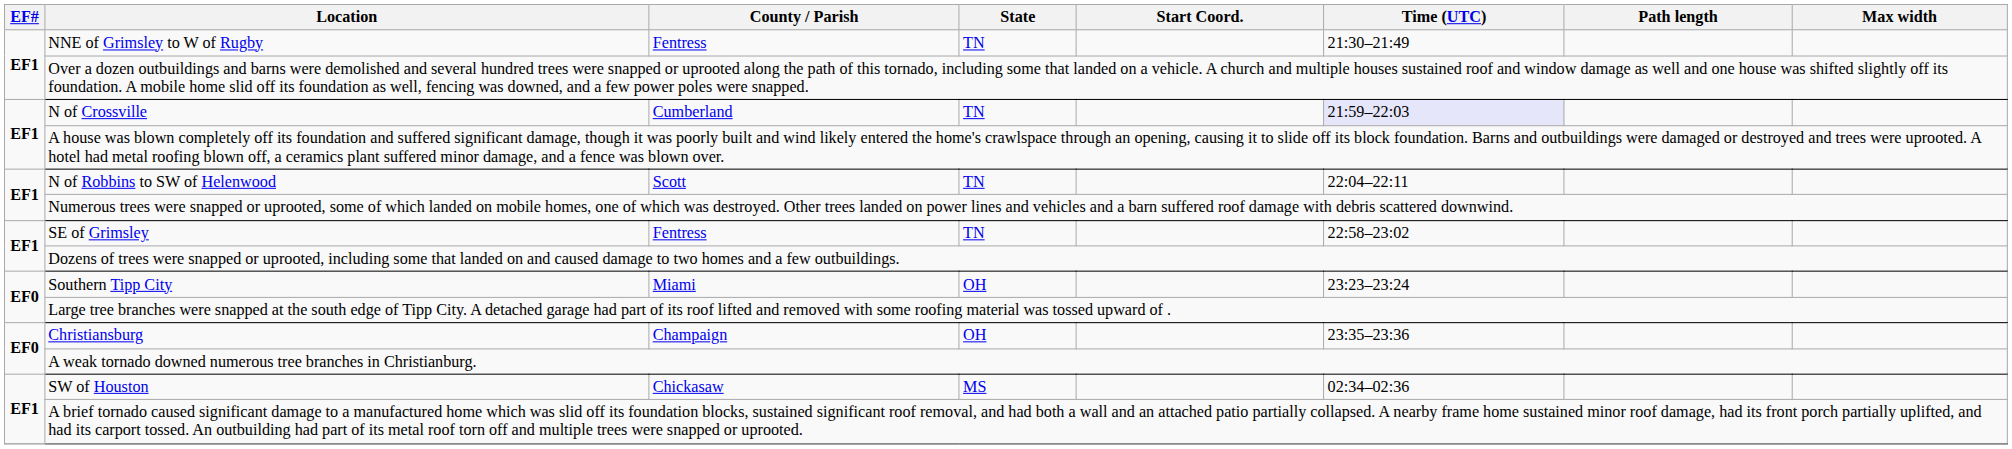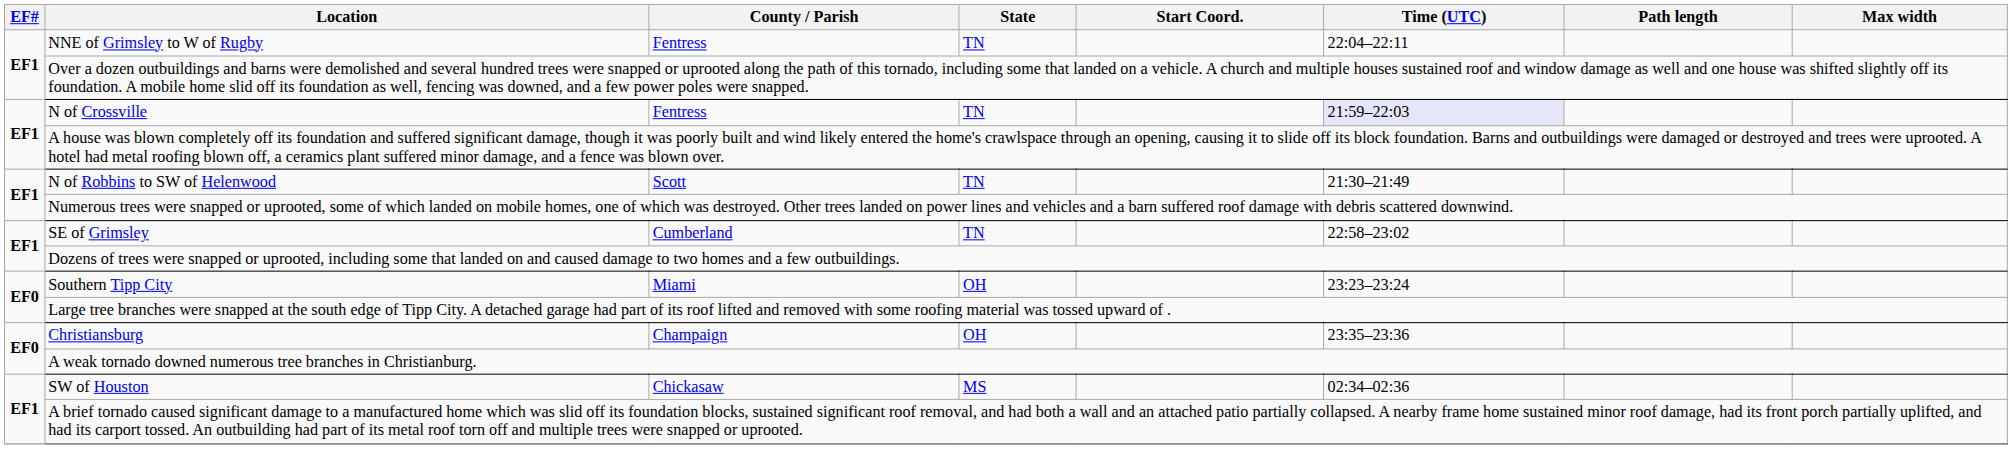(1368, 42) 21:30–21:49 -> (1368, 42) 22:04–22:11
(693, 112) Cumberland -> (680, 112) Fentress
(1368, 181) 22:04–22:11 -> (1368, 181) 21:30–21:49
(680, 233) Fentress -> (693, 233) Cumberland
